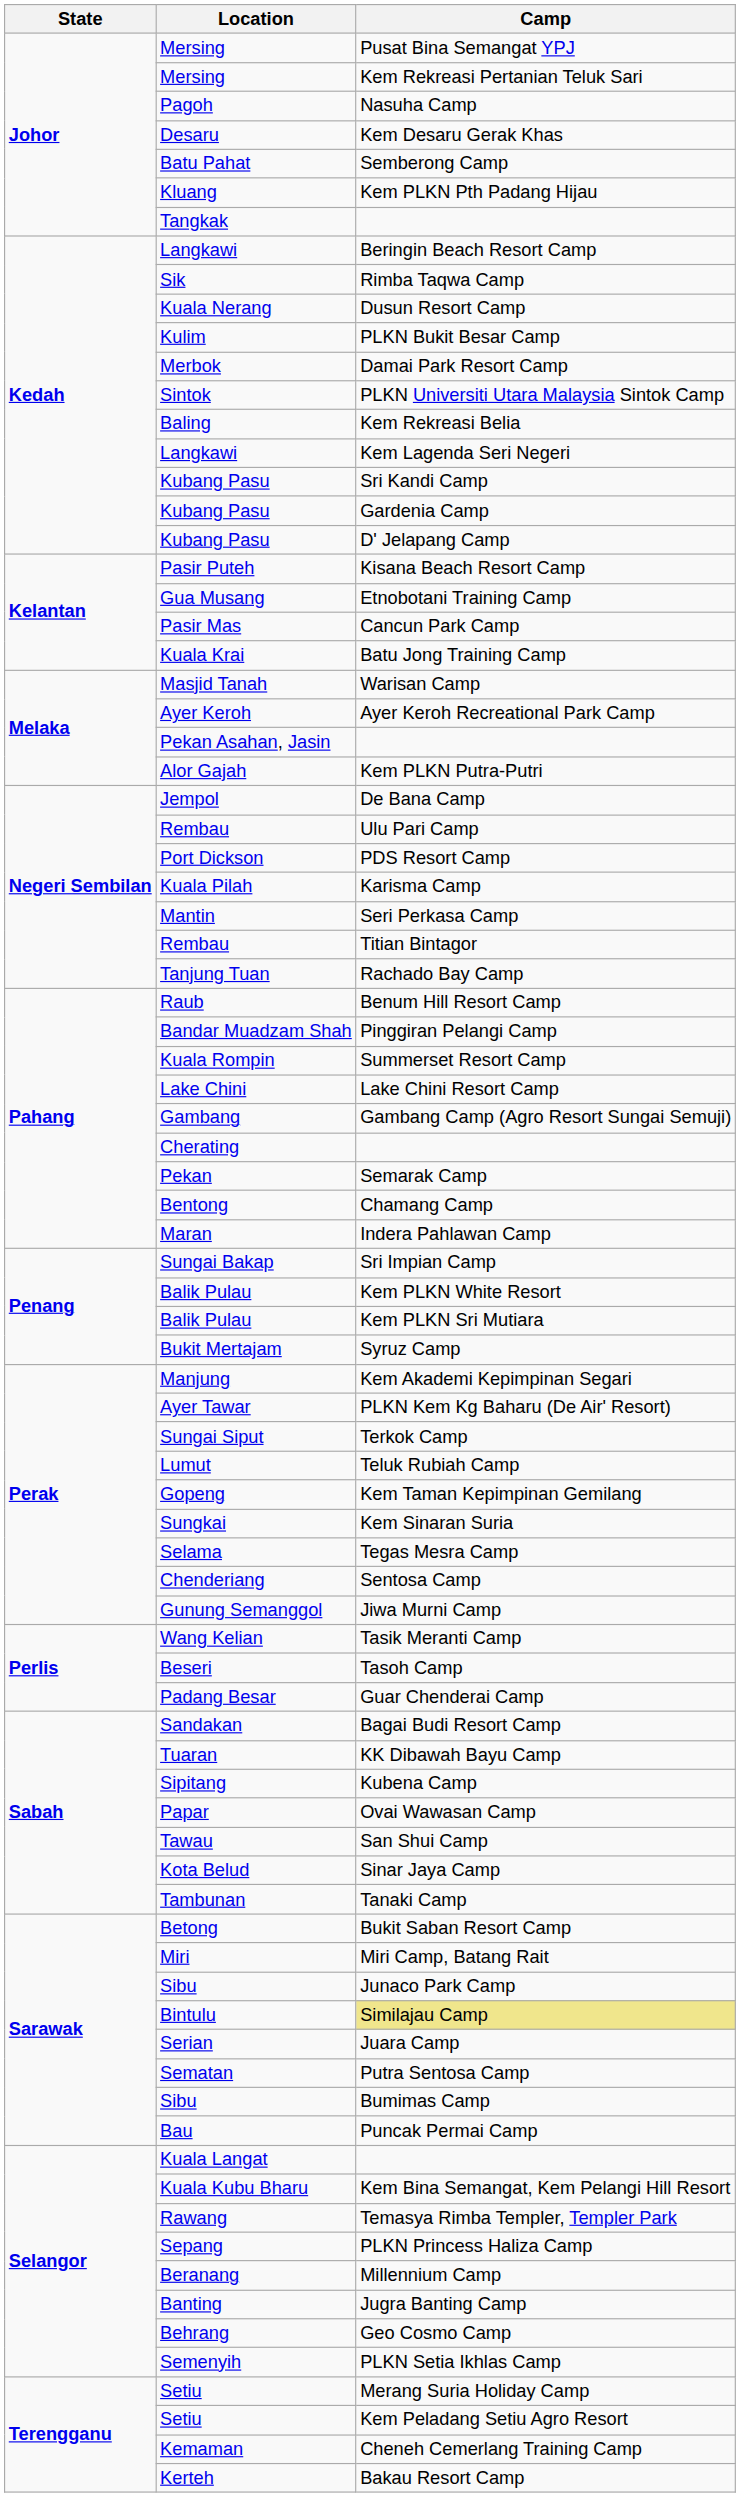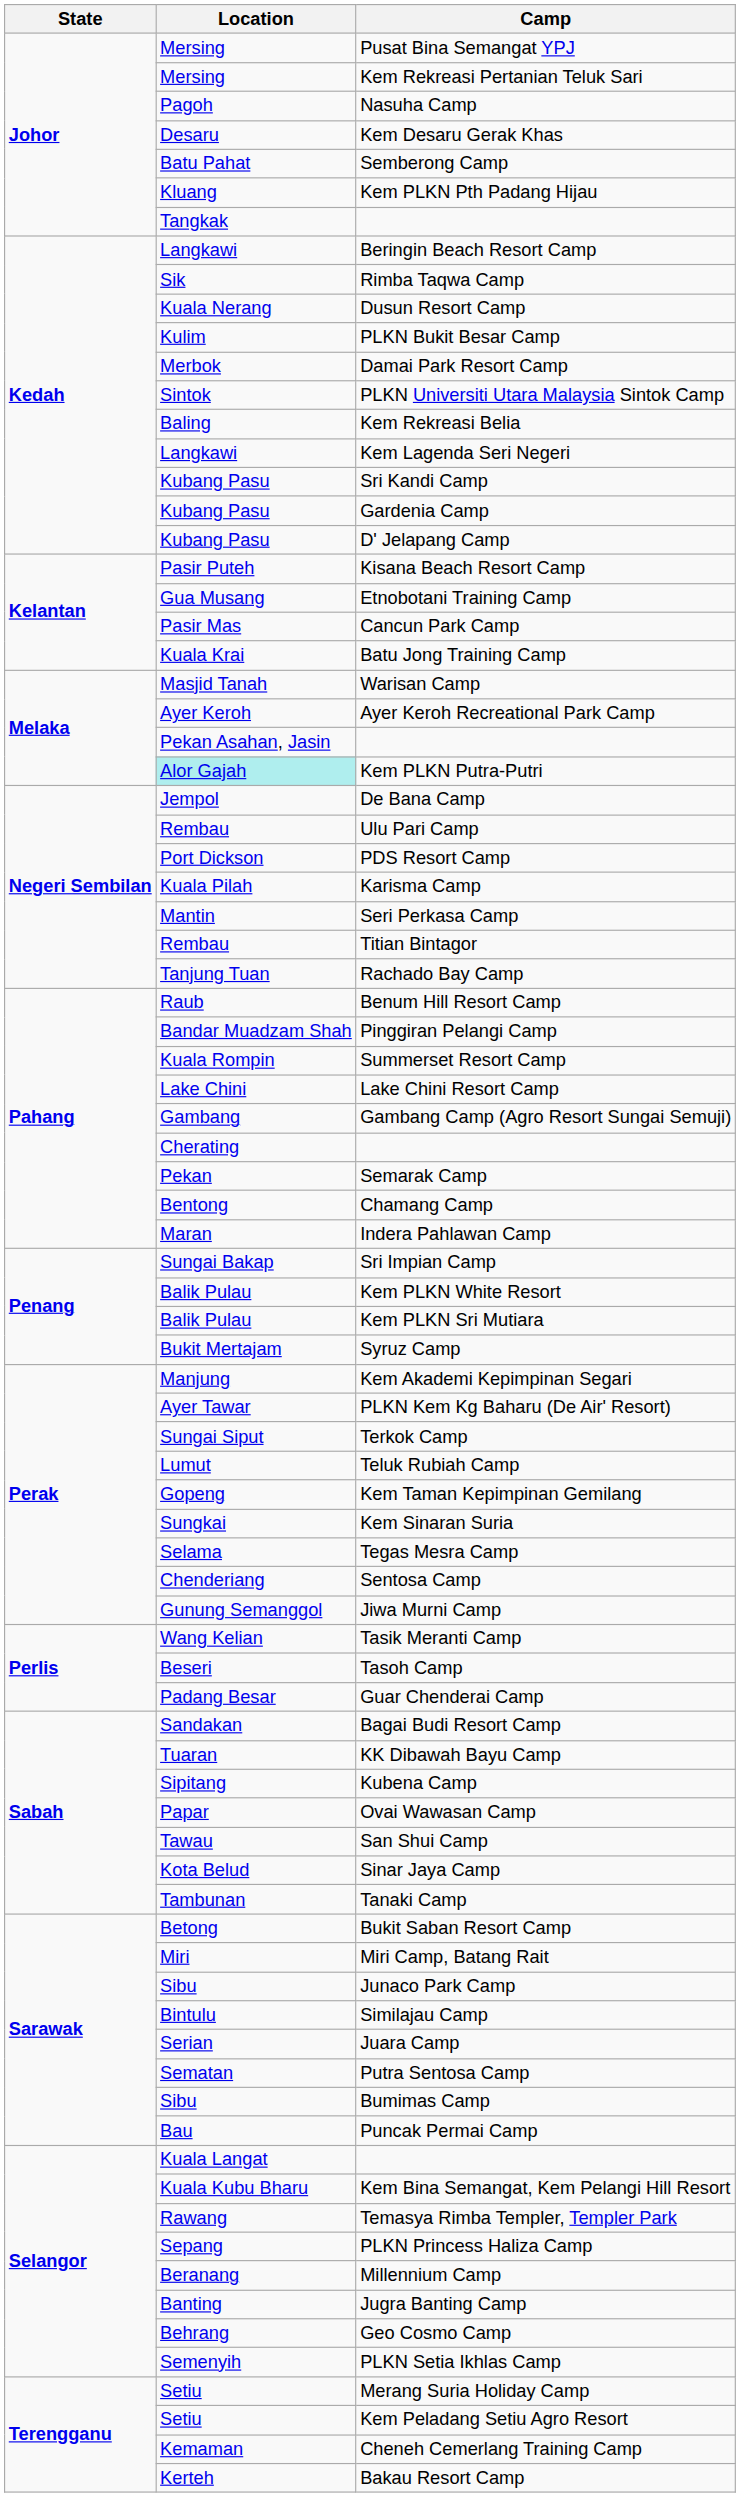(203, 771) no background -> (203, 771) paleturquoise background
(424, 2014) khaki background -> (424, 2014) no background
